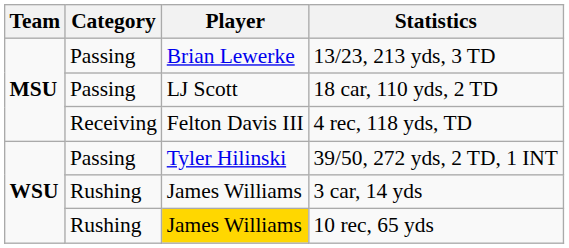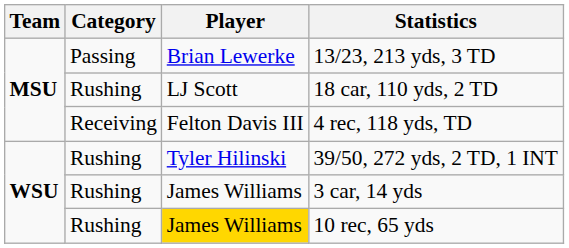(103, 89) Passing -> (106, 89) Rushing
(103, 157) Passing -> (106, 157) Rushing
